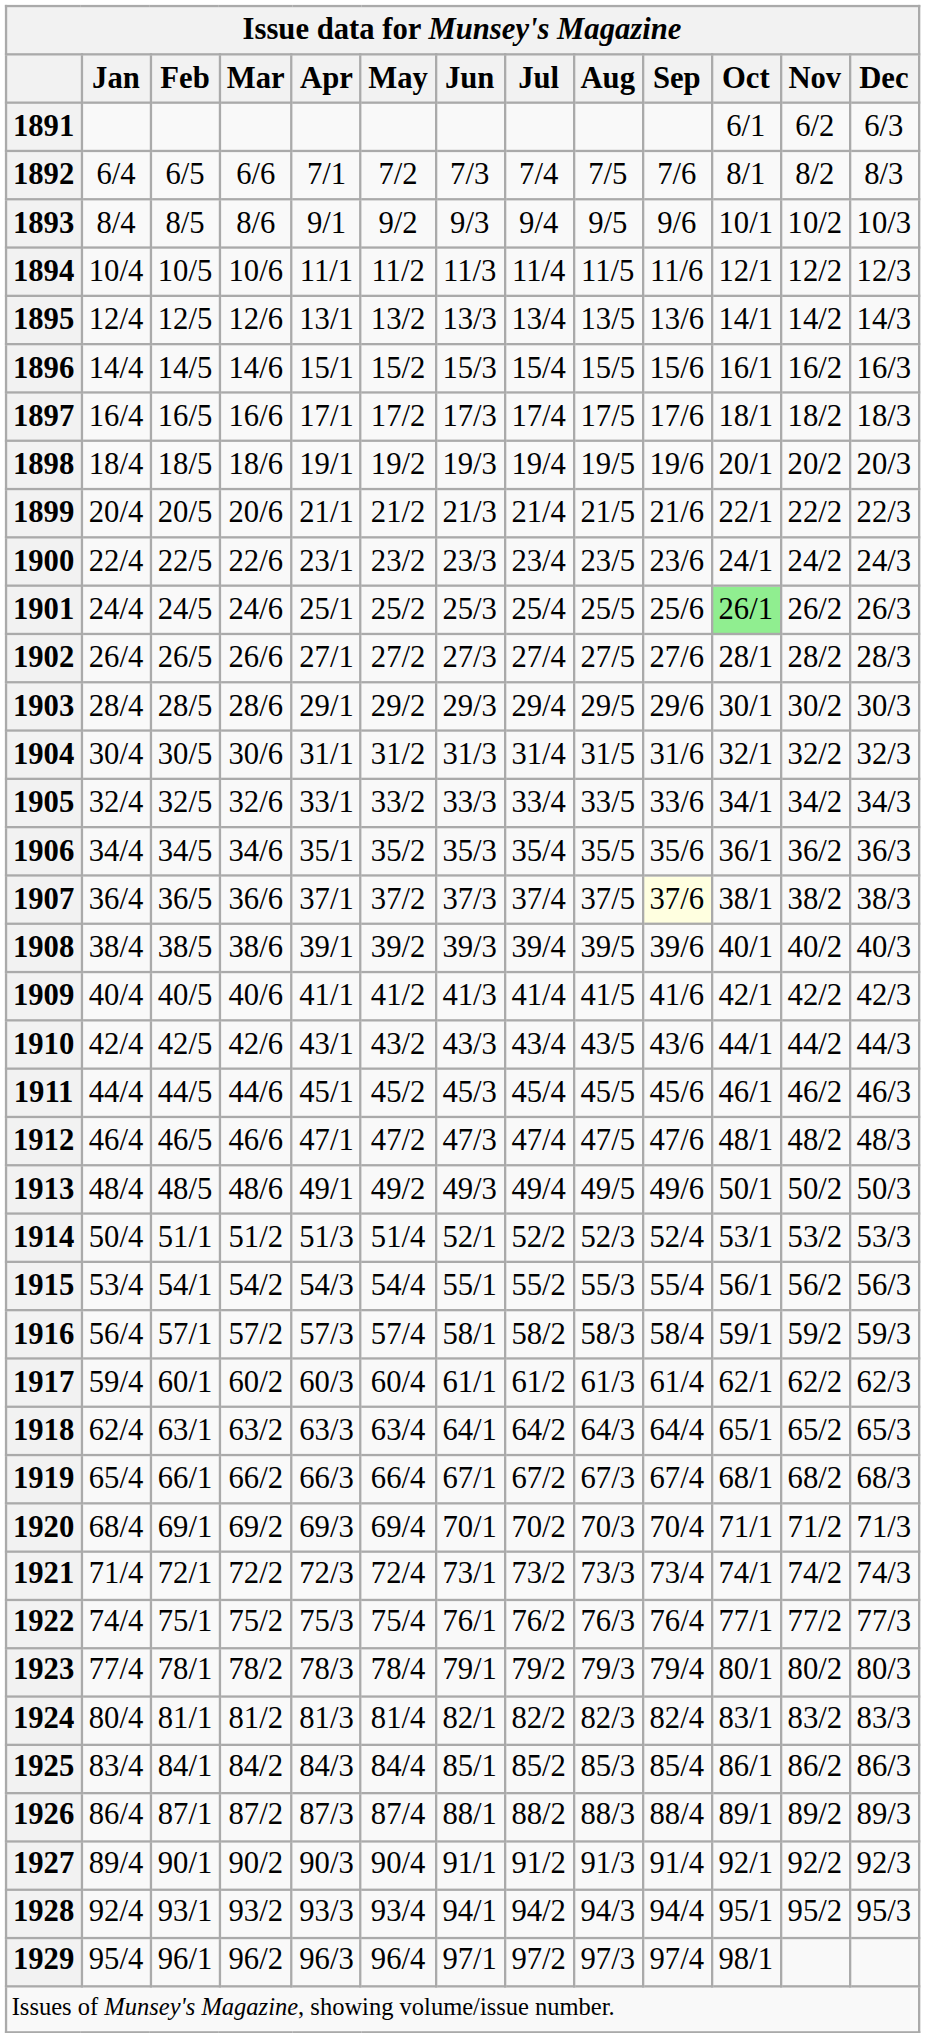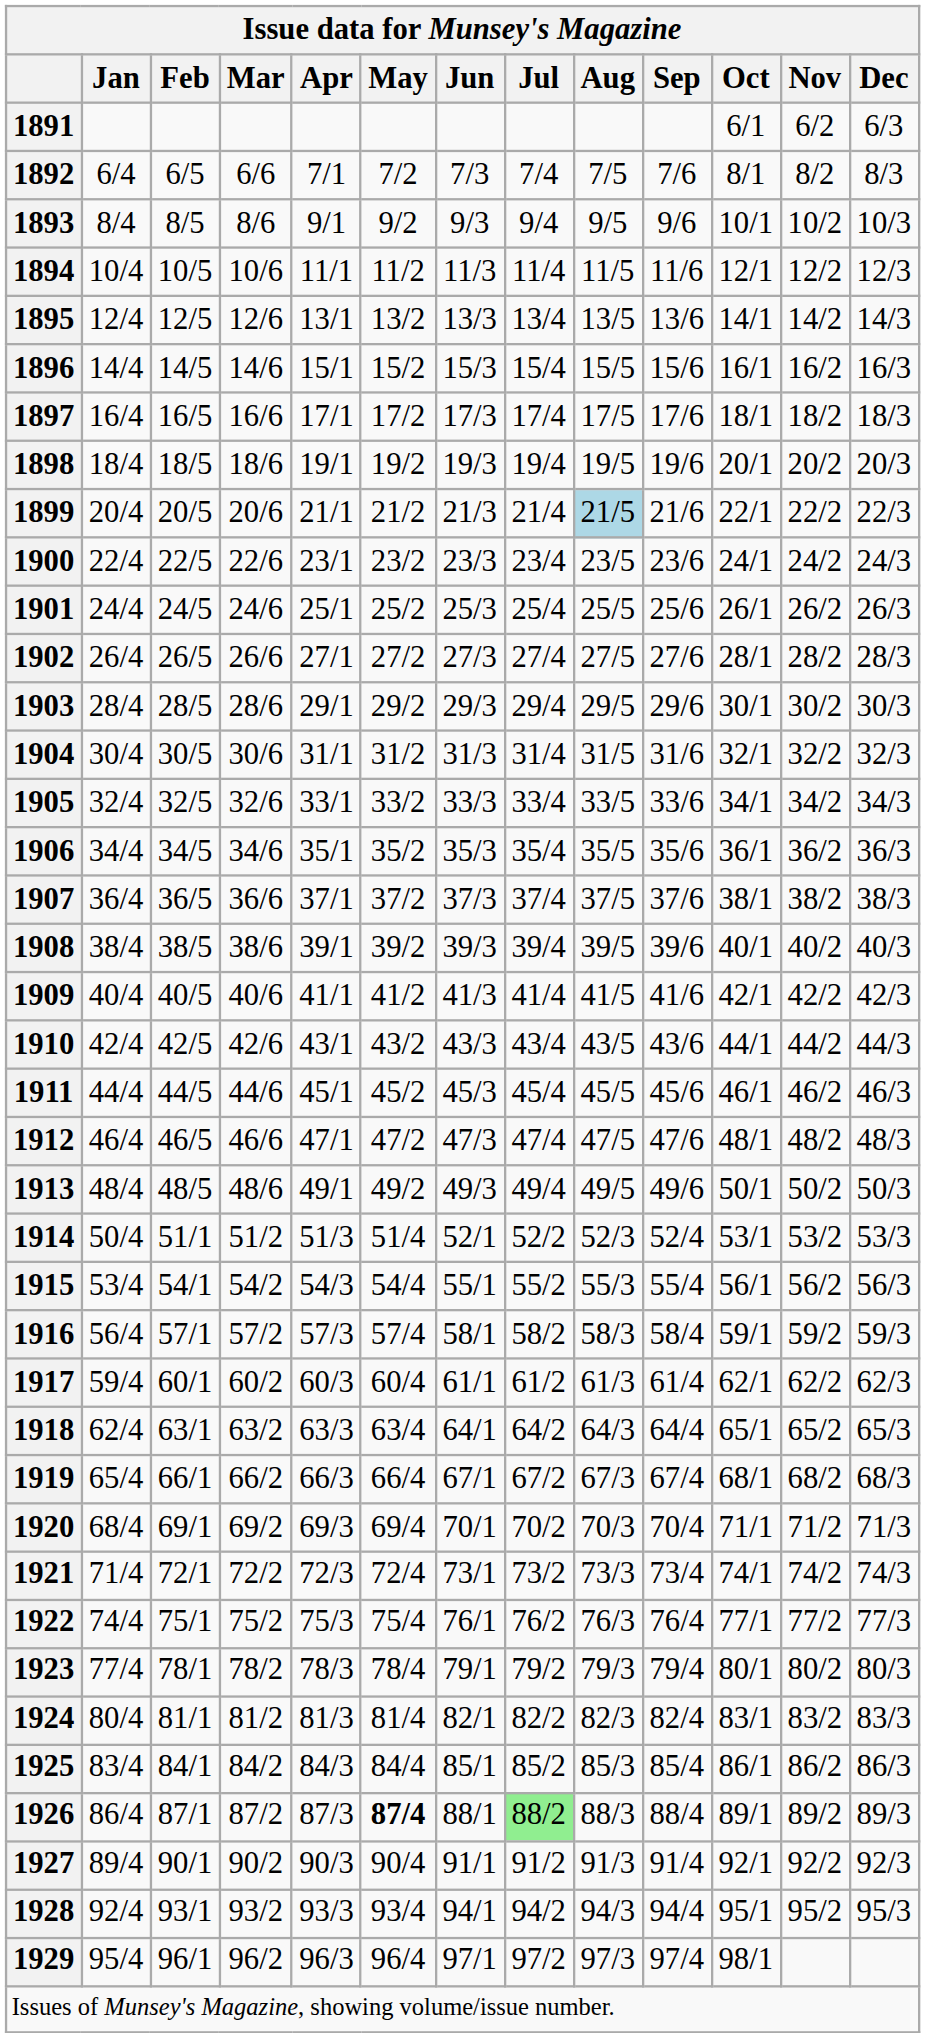(608, 512) no background -> (608, 512) lightblue background
(746, 608) lightgreen background -> (746, 608) no background
(677, 898) lightyellow background -> (677, 898) no background
(398, 1815) normal -> (398, 1815) bold
(539, 1815) no background -> (539, 1815) lightgreen background
